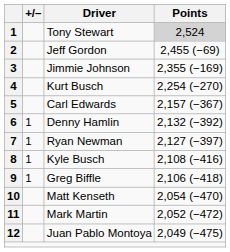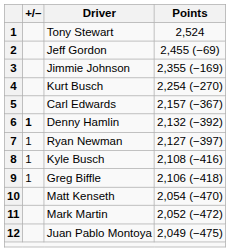(190, 31) lightgrey background -> (190, 31) no background
(28, 123) normal -> (28, 123) bold
